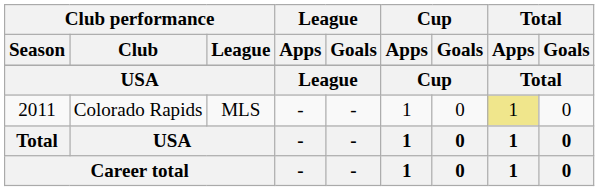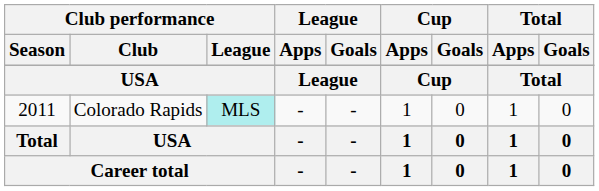(241, 110) no background -> (241, 110) paleturquoise background
(513, 110) khaki background -> (513, 110) no background
